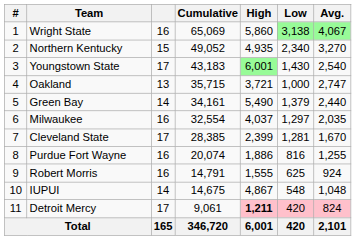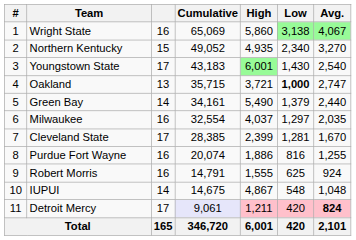(296, 84) normal -> (296, 84) bold
(208, 208) no background -> (208, 208) lavender background
(259, 208) bold -> (259, 208) normal
(332, 208) normal -> (332, 208) bold
